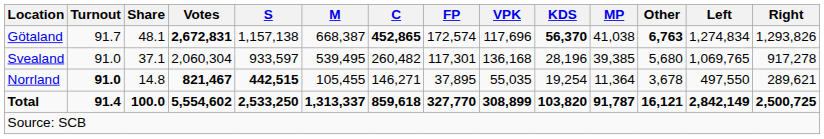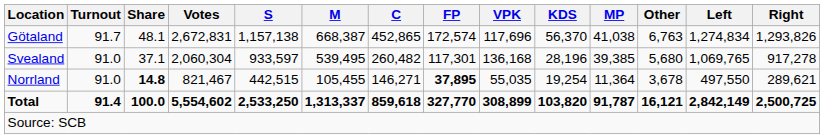(201, 36) bold -> (201, 36) normal
(396, 36) bold -> (396, 36) normal
(566, 36) bold -> (566, 36) normal
(666, 36) bold -> (666, 36) normal
(108, 79) bold -> (108, 79) normal
(152, 79) normal -> (152, 79) bold
(207, 79) bold -> (207, 79) normal
(274, 79) bold -> (274, 79) normal
(455, 79) normal -> (455, 79) bold
